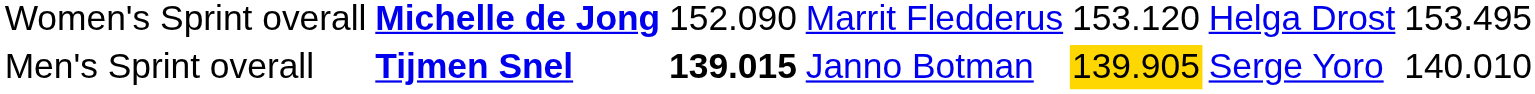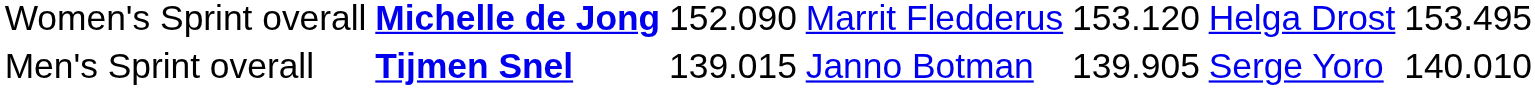(733, 66) bold -> (733, 66) normal
(1136, 66) gold background -> (1136, 66) no background
